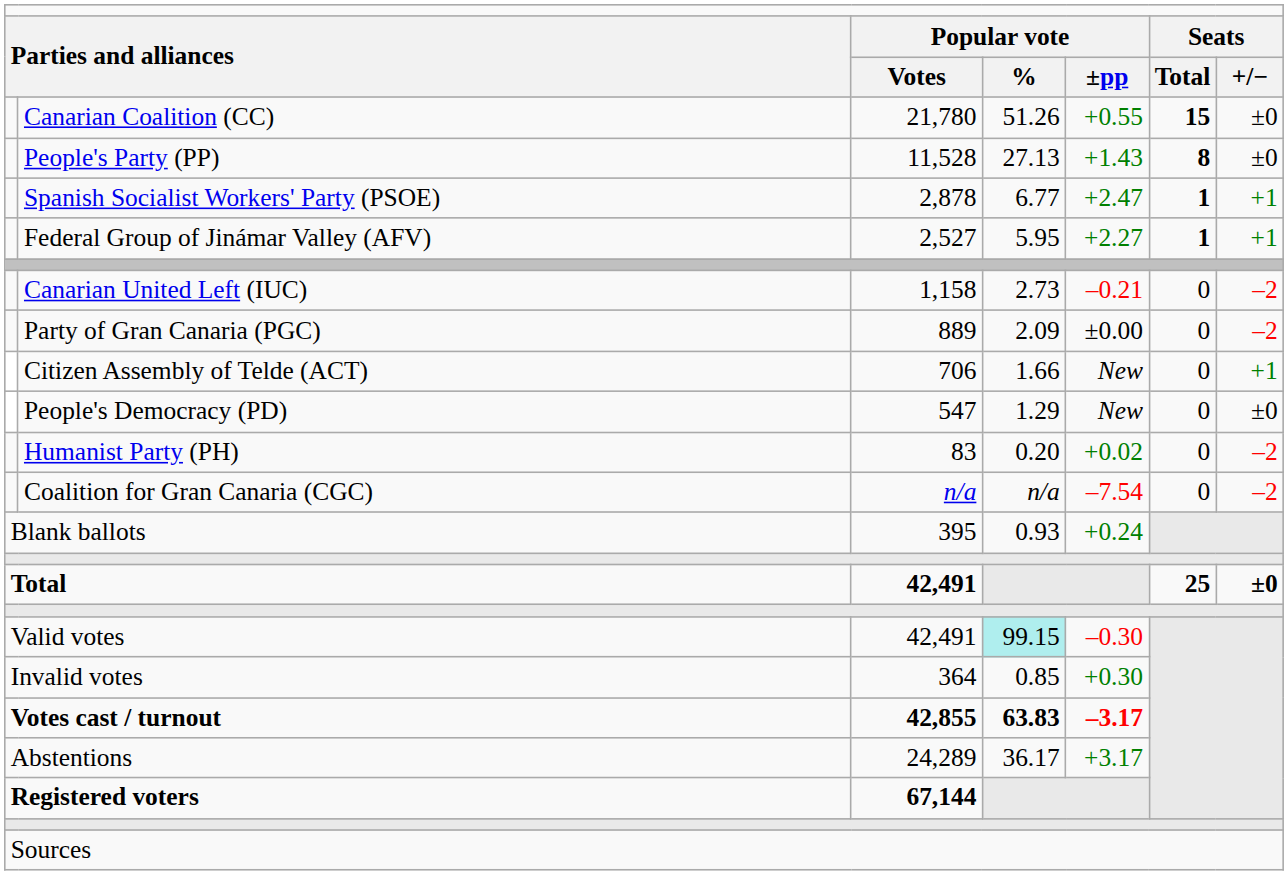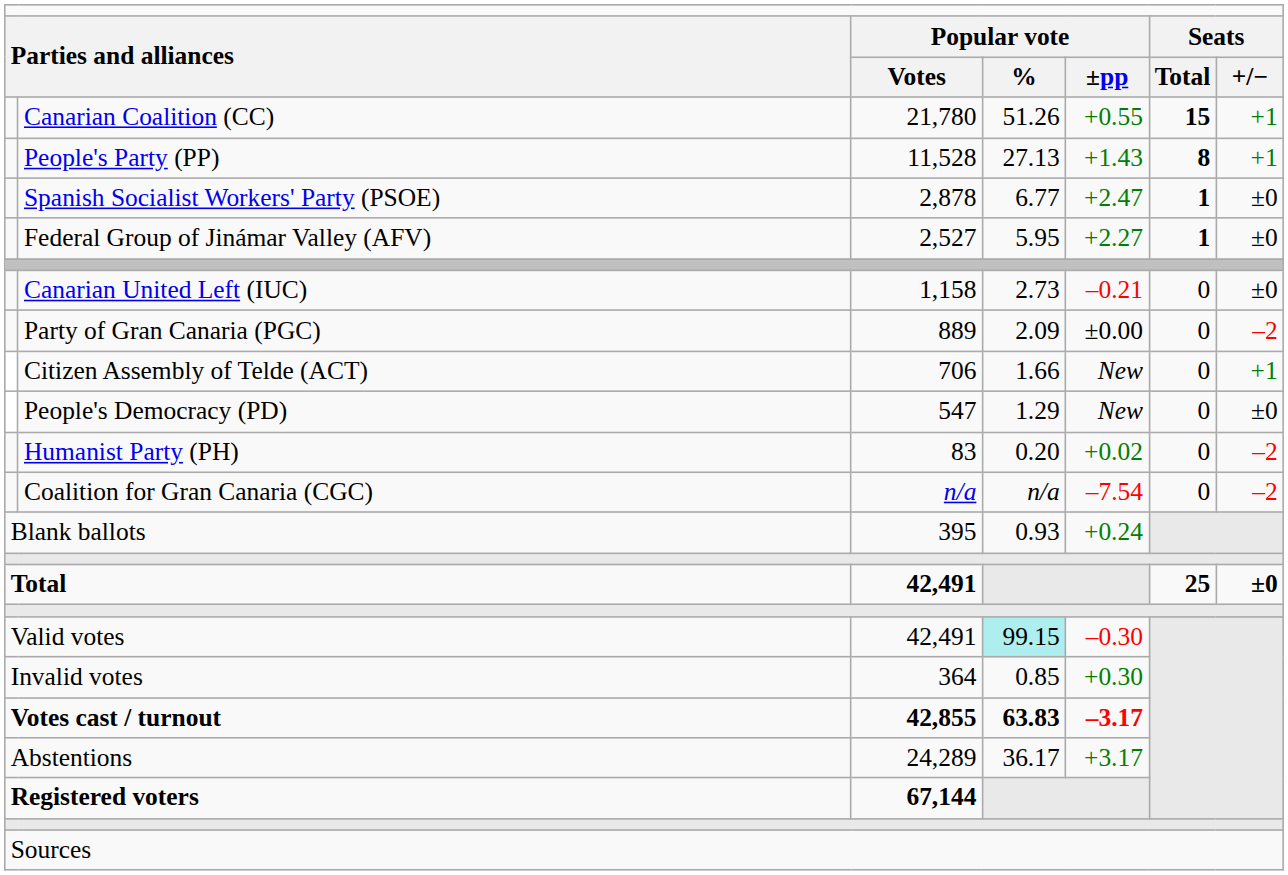(1264, 117) ±0 -> (1264, 117) +1
(1264, 157) ±0 -> (1264, 157) +1
(1264, 197) +1 -> (1264, 197) ±0
(1264, 238) +1 -> (1264, 238) ±0
(1265, 290) –2 -> (1264, 290) ±0
